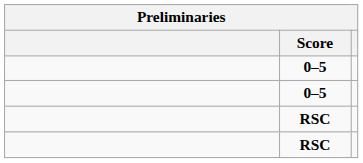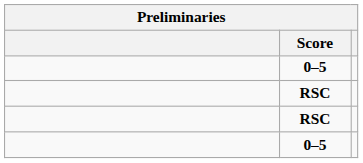(315, 93) 0–5 -> (315, 93) RSC
(315, 144) RSC -> (315, 144) 0–5
